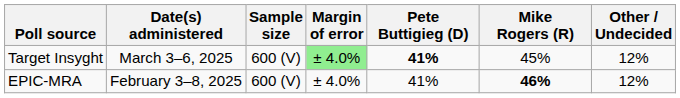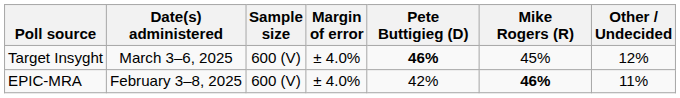(337, 58) lightgreen background -> (337, 58) no background
(423, 58) 41% -> (423, 58) 46%
(423, 81) 41% -> (423, 81) 42%
(634, 81) 12% -> (634, 81) 11%
